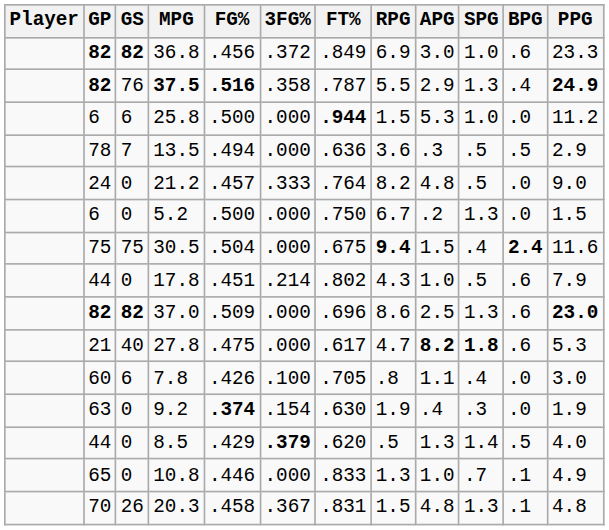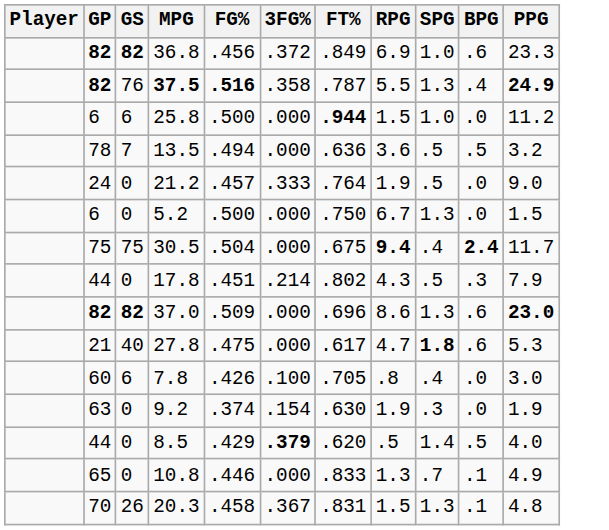- column: (437, 21)
(569, 150) 2.9 -> (525, 150) 3.2
(393, 183) 8.2 -> (393, 183) 1.9
(575, 248) 11.6 -> (531, 248) 11.7
(520, 280) .6 -> (475, 280) .3
(232, 410) bold -> (232, 410) normal
